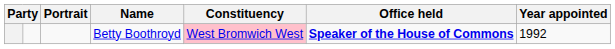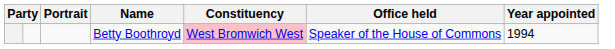(411, 33) bold -> (405, 33) normal
(533, 33) 1992 -> (521, 33) 1994
